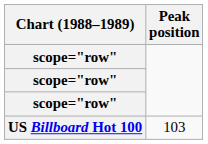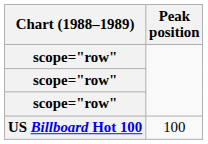(174, 127) 103 -> (174, 127) 100
